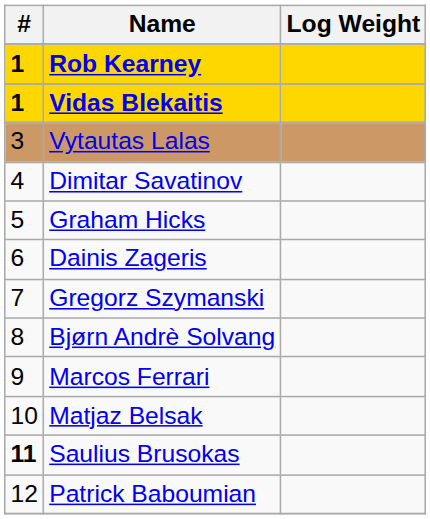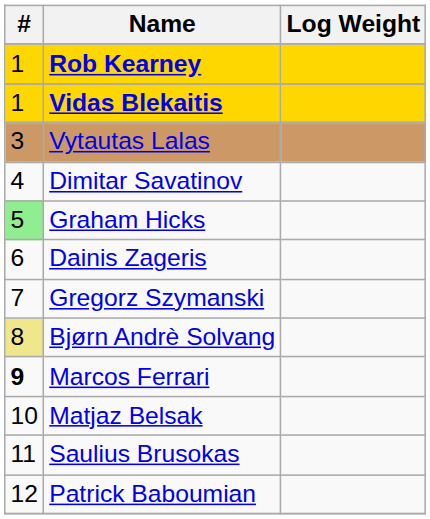(17, 63) bold -> (17, 63) normal
(17, 102) bold -> (17, 102) normal
(17, 220) no background -> (17, 220) lightgreen background
(17, 337) no background -> (17, 337) khaki background
(17, 376) normal -> (17, 376) bold
(23, 454) bold -> (23, 454) normal
